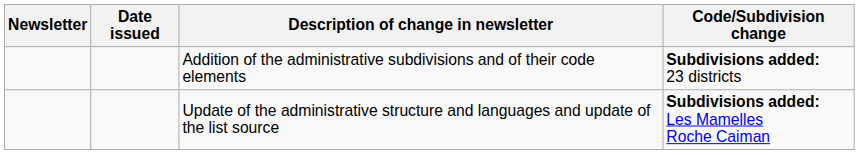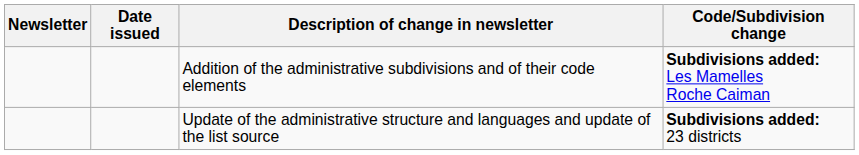(743, 68) Subdivisions added: 23 districts -> (743, 77) Subdivisions added: Les Mamelles Roche Caiman
(743, 119) Subdivisions added: Les Mamelles Roche Caiman -> (743, 128) Subdivisions added: 23 districts
